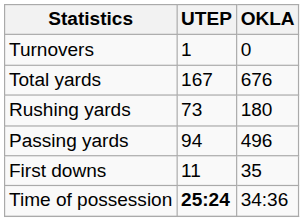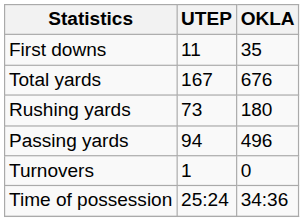rows swapped: (58, 170) <-> (51, 49)
(205, 200) bold -> (205, 200) normal
